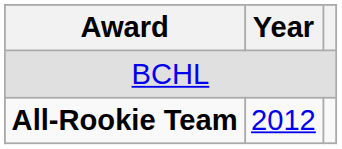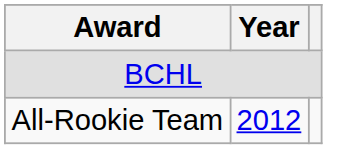(125, 119) bold -> (117, 119) normal
